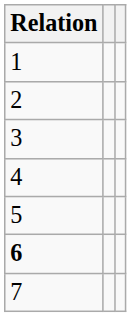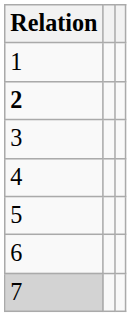(16, 100) normal -> (16, 100) bold
(16, 253) bold -> (16, 253) normal
(16, 291) no background -> (16, 291) lightgrey background
